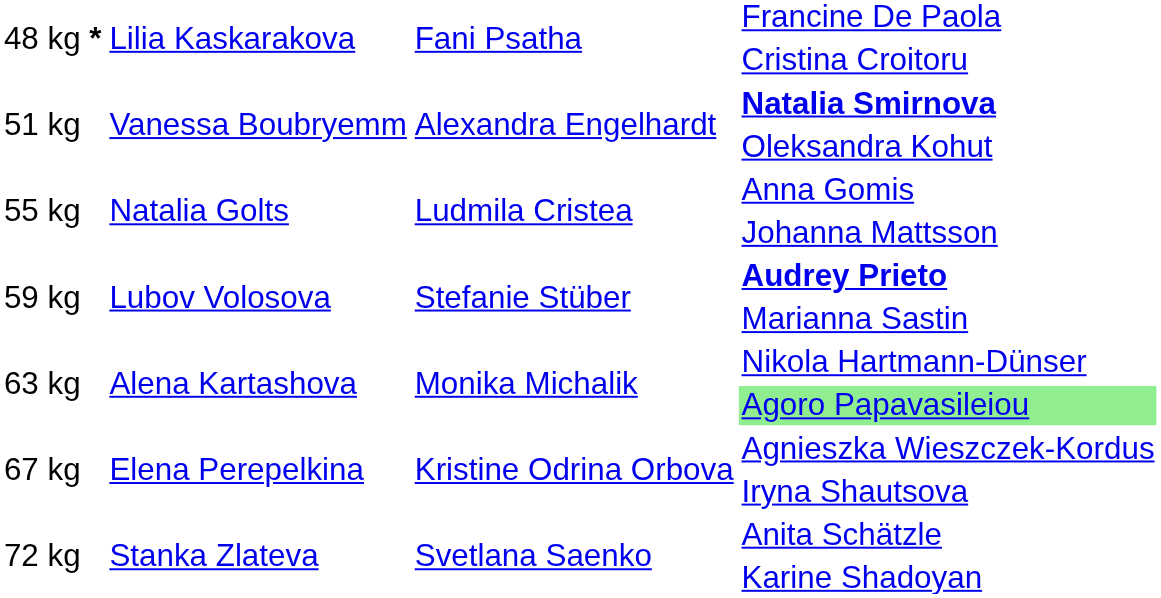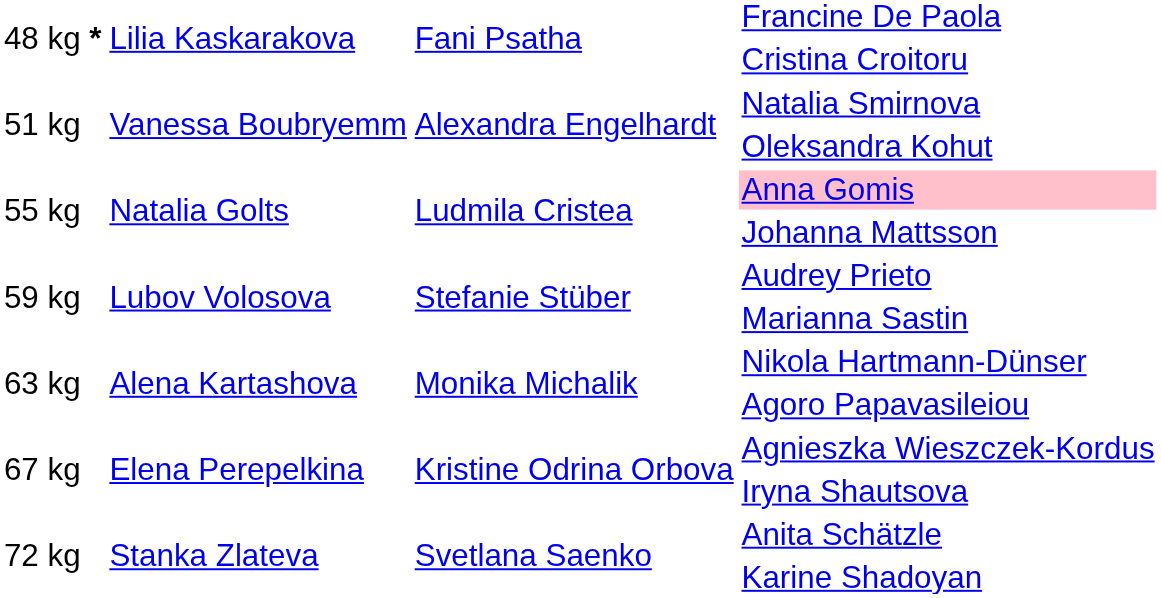(869, 103) bold -> (861, 103) normal
(828, 189) no background -> (828, 189) pink background
(844, 275) bold -> (837, 275) normal
(885, 405) lightgreen background -> (885, 405) no background
